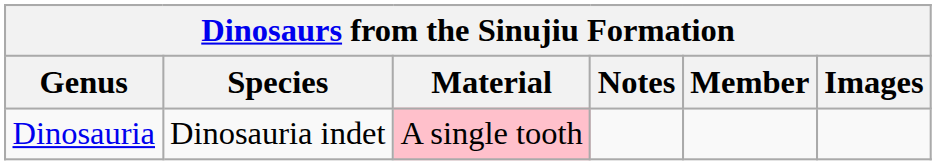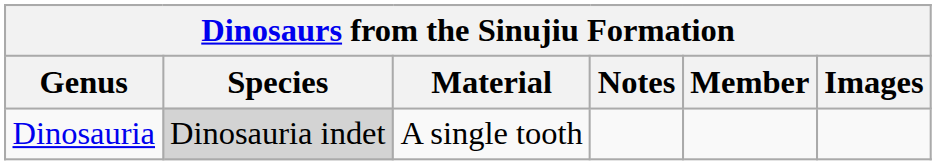(278, 133) no background -> (278, 133) lightgrey background
(492, 133) pink background -> (492, 133) no background
